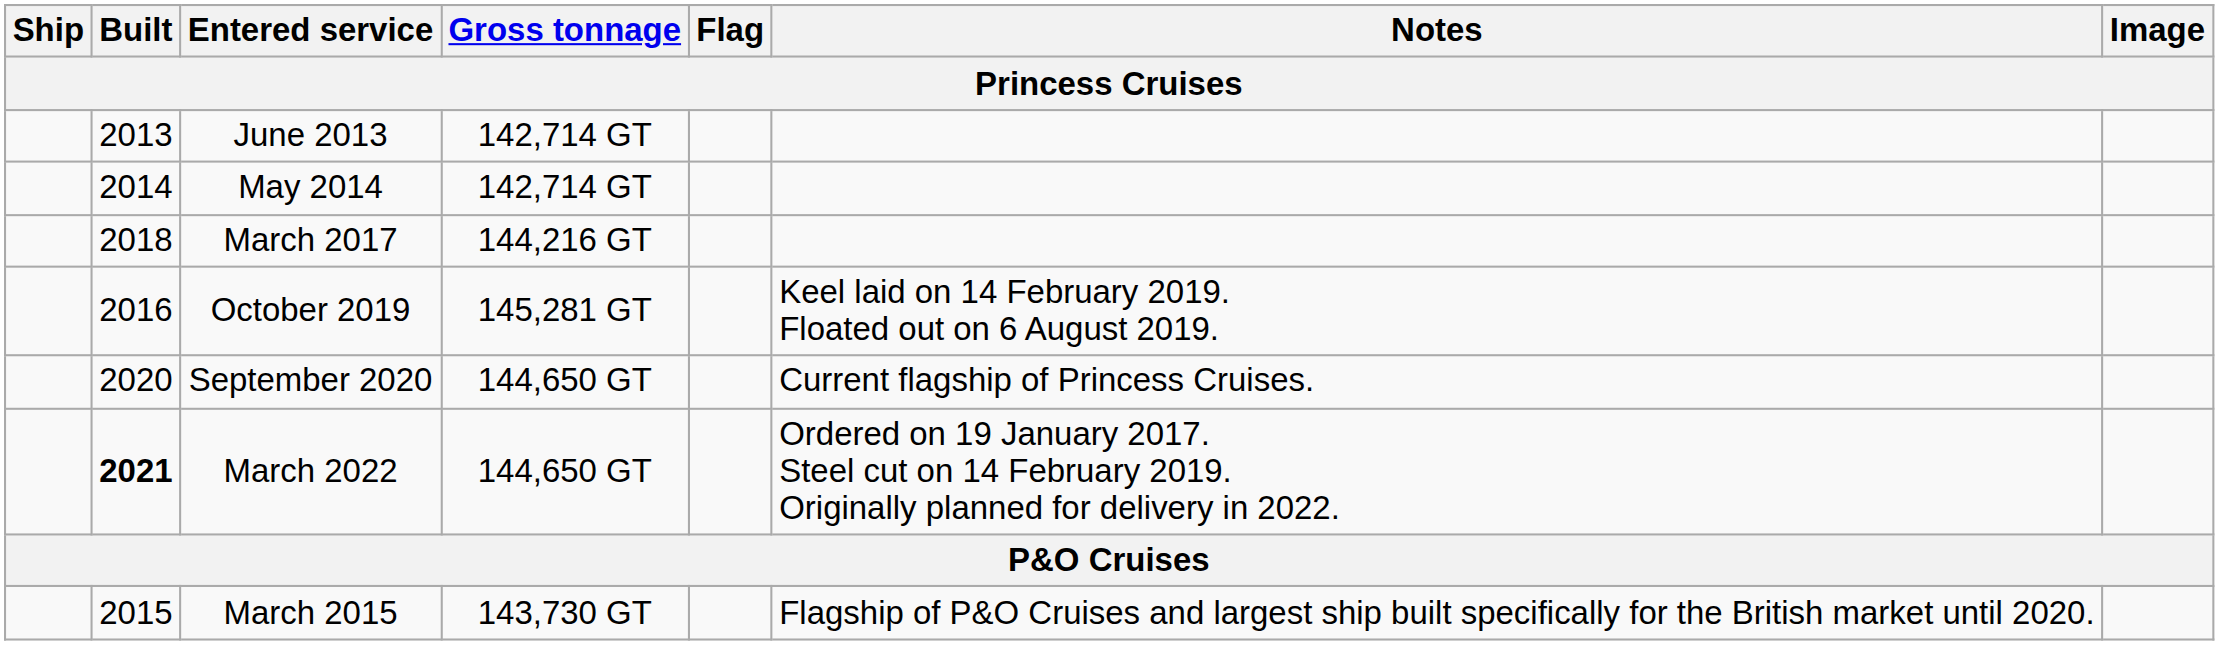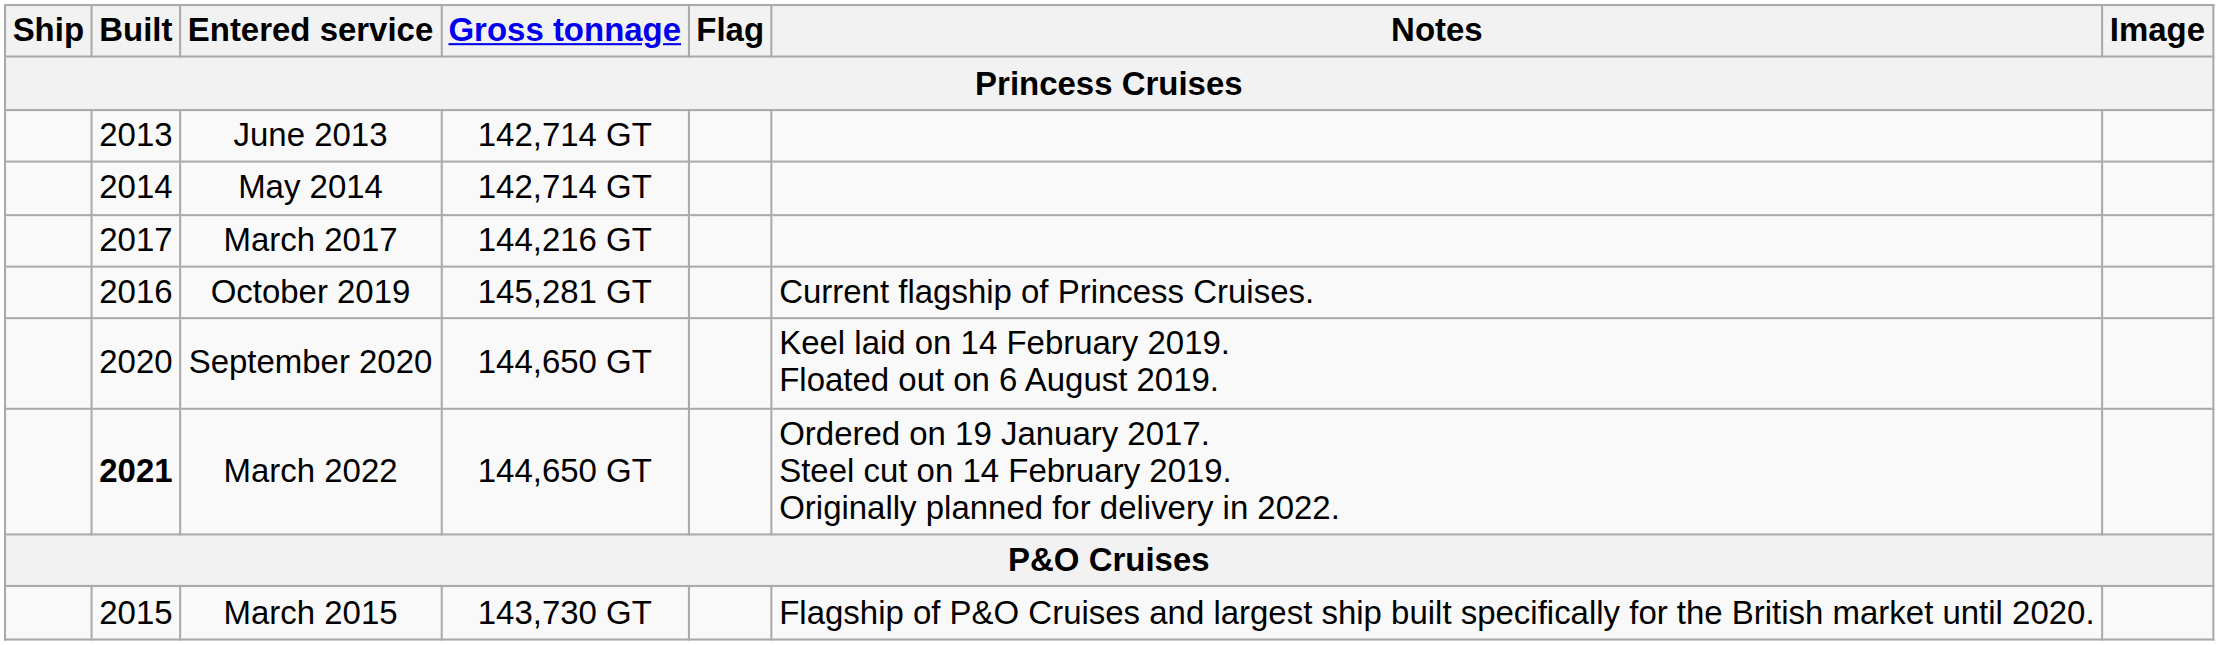(136, 239) 2018 -> (136, 239) 2017
(1005, 310) Keel laid on 14 February 2019. Floated out on 6 August 2019. -> (1047, 291) Current flagship of Princess Cruises.
(1047, 381) Current flagship of Princess Cruises. -> (1005, 362) Keel laid on 14 February 2019. Floated out on 6 August 2019.
